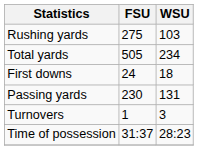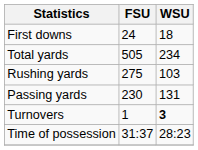rows swapped: (40, 74) <-> (48, 34)
(163, 114) normal -> (163, 114) bold
